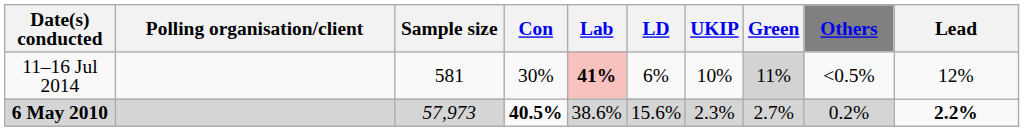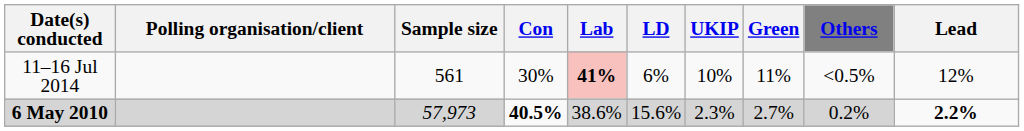(449, 75) 581 -> (449, 75) 561
(774, 75) lightgrey background -> (774, 75) no background
